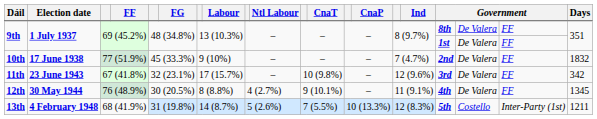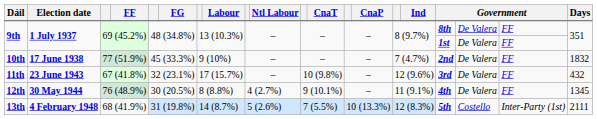(577, 74) 342 -> (577, 74) 432
(579, 107) 1211 -> (579, 107) 2111
